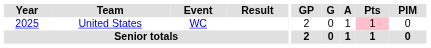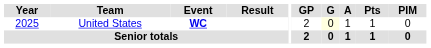(198, 23) normal -> (198, 23) bold
(331, 23) no background -> (331, 23) lightyellow background
(373, 23) pink background -> (373, 23) no background
